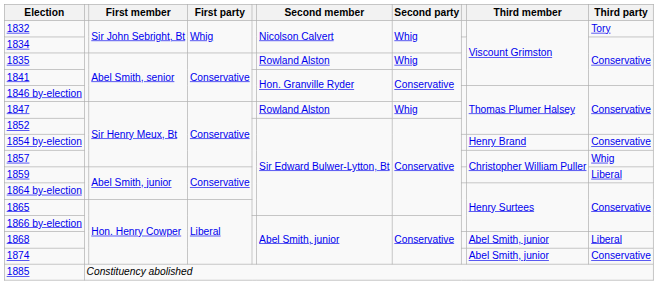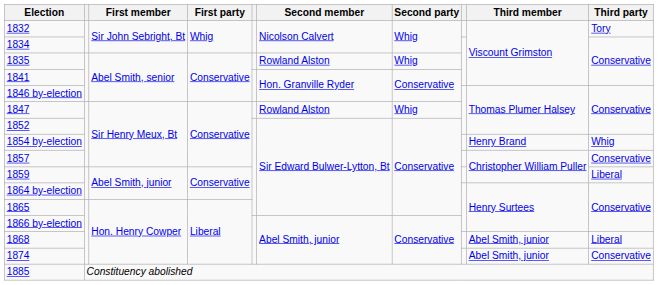(621, 142) Conservative -> (603, 142) Whig
(603, 158) Whig -> (621, 158) Conservative
